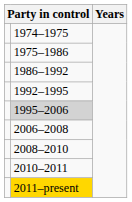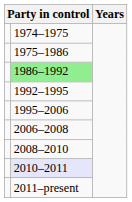(41, 71) no background -> (41, 71) lightgreen background
(41, 110) lightgrey background -> (41, 110) no background
(41, 168) no background -> (41, 168) lavender background
(46, 187) gold background -> (46, 187) no background
